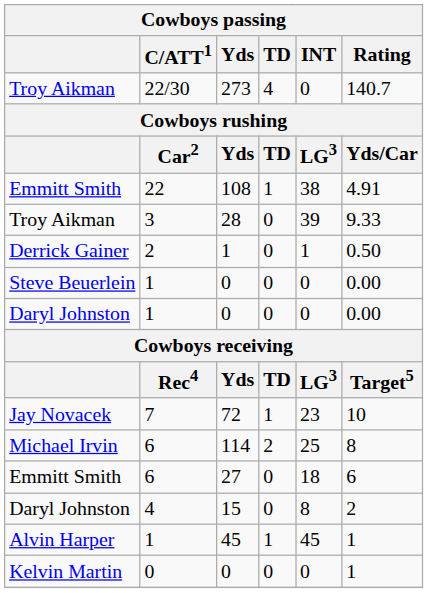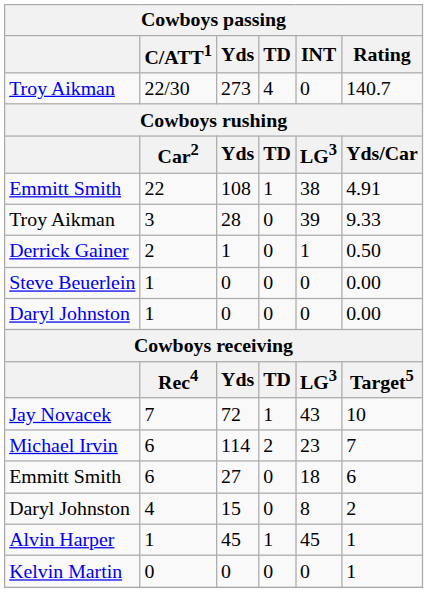(310, 413) 23 -> (310, 413) 43
(310, 445) 25 -> (310, 445) 23
(351, 445) 8 -> (351, 445) 7
